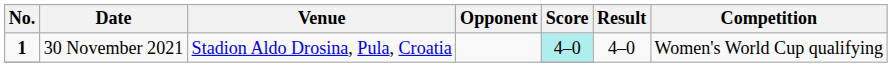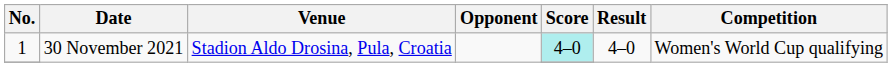(22, 47) bold -> (22, 47) normal
